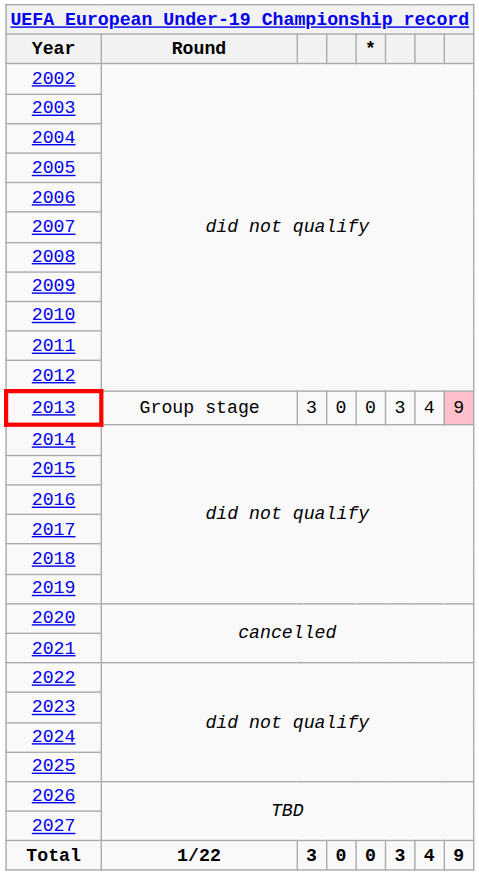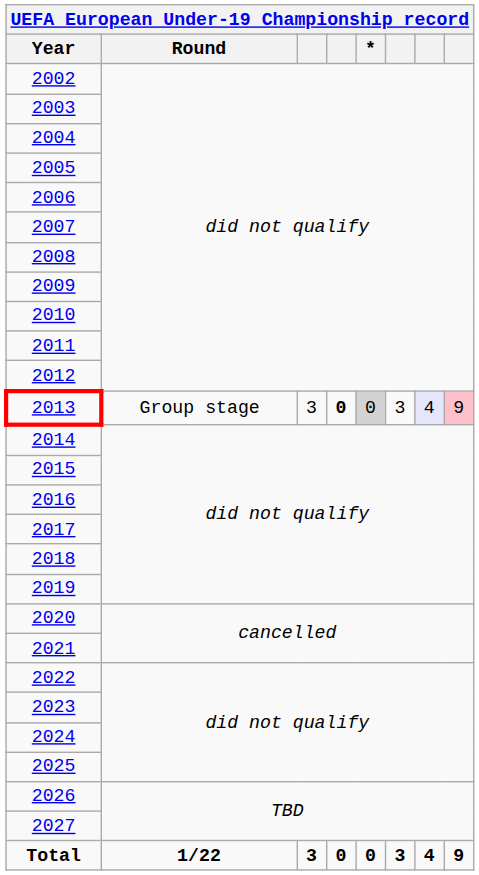(341, 408) normal -> (341, 408) bold
(370, 408) no background -> (370, 408) lightgrey background
(429, 408) no background -> (429, 408) lavender background
